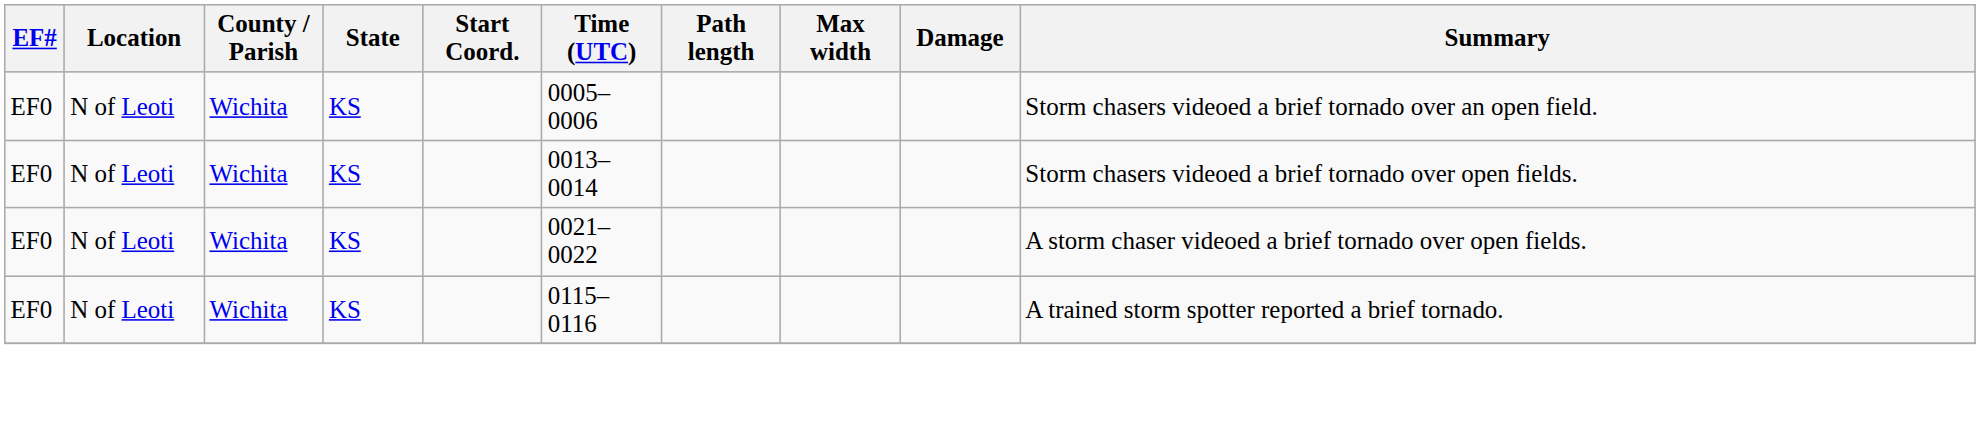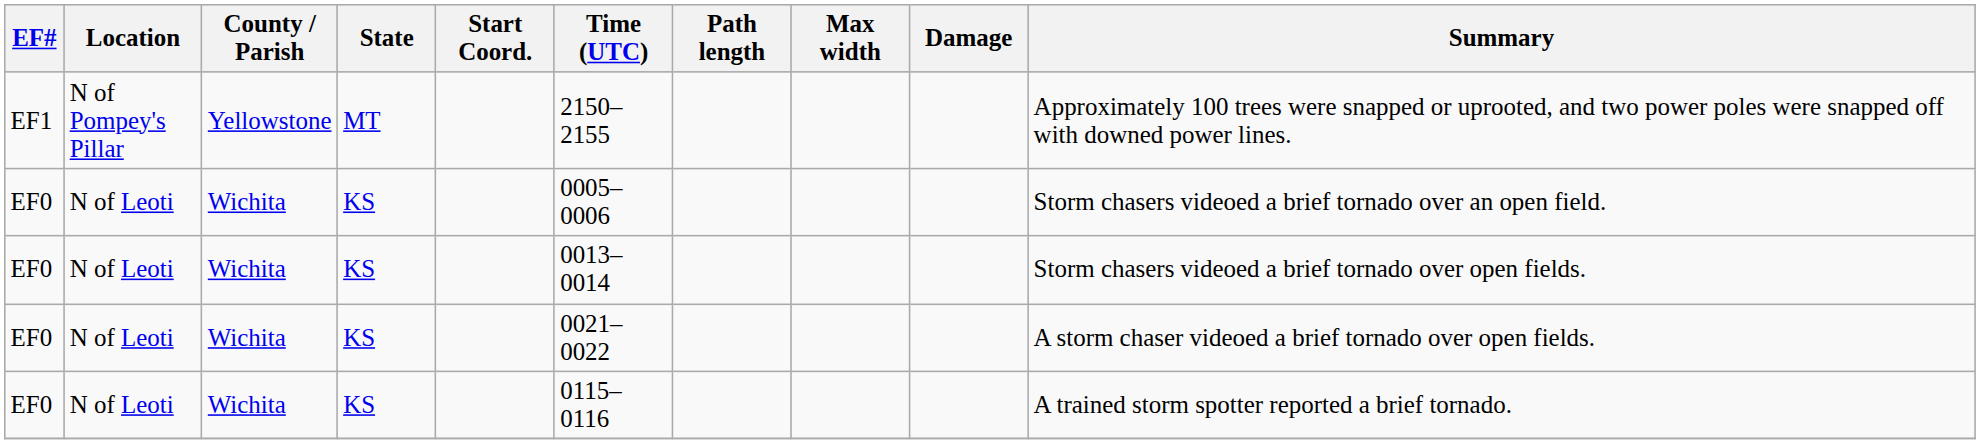+ row: (31, 120)
